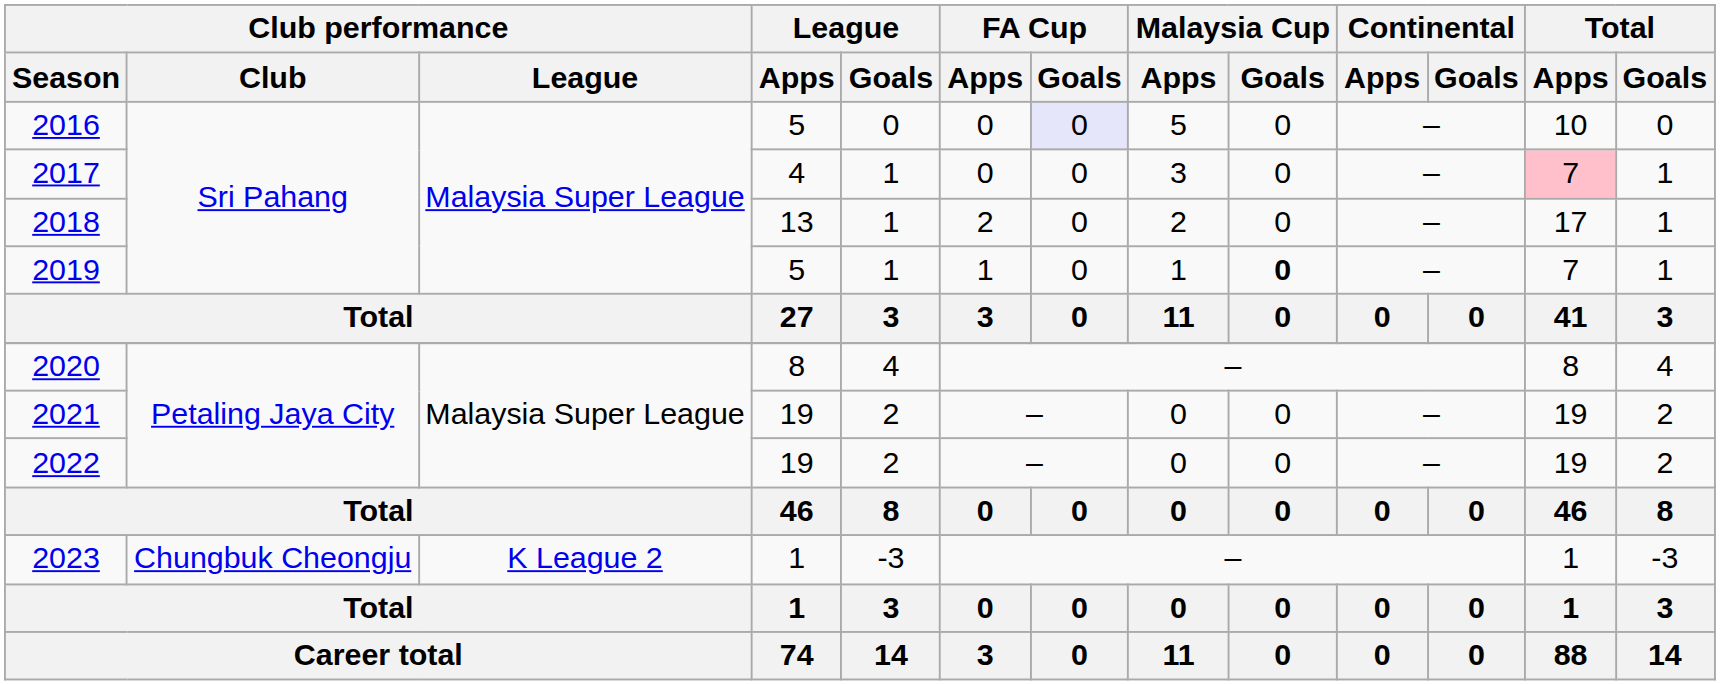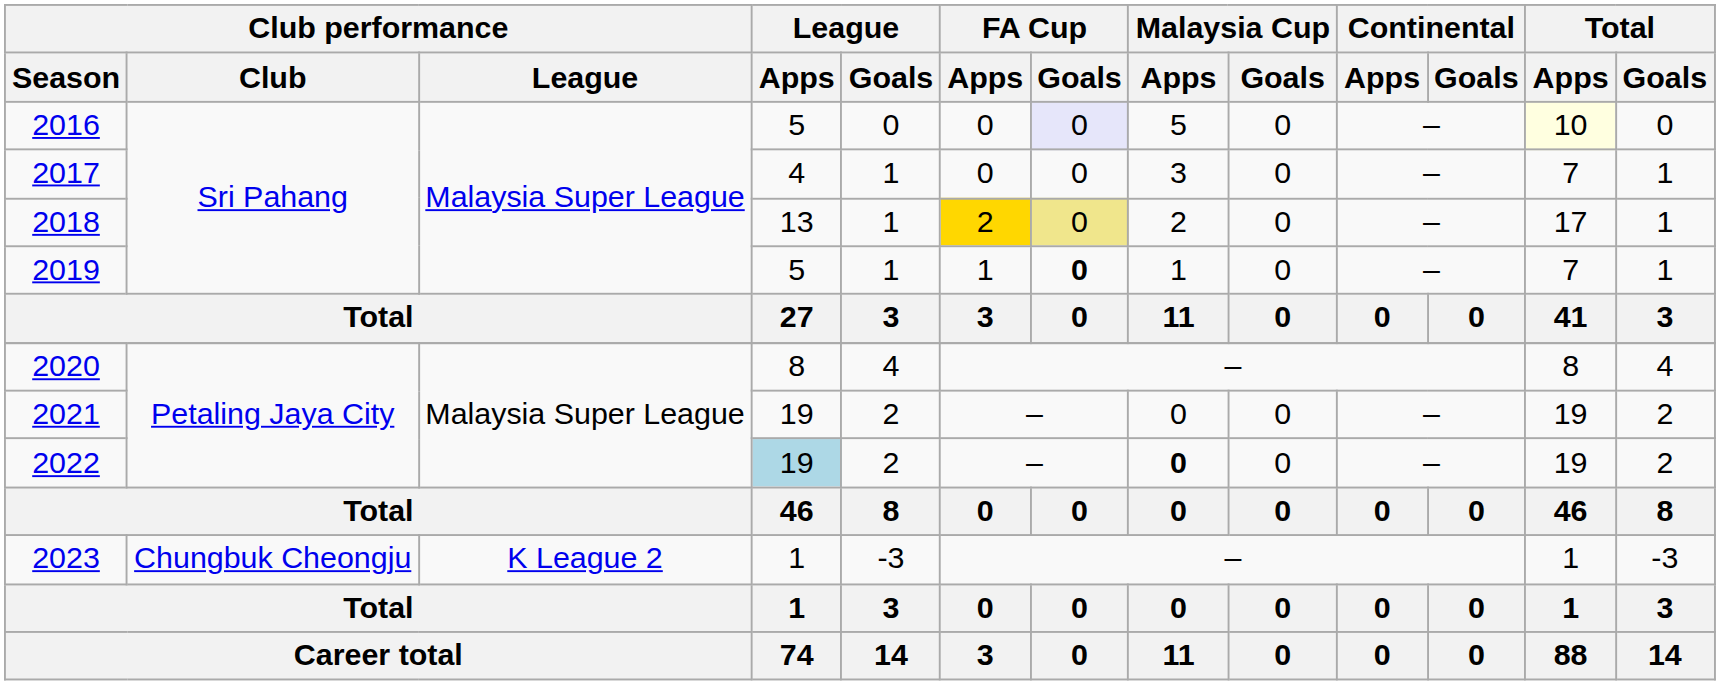(1571, 125) no background -> (1571, 125) lightyellow background
(1571, 173) pink background -> (1571, 173) no background
(985, 221) no background -> (985, 221) gold background
(1080, 221) no background -> (1080, 221) khaki background
(1080, 269) normal -> (1080, 269) bold
(1283, 269) bold -> (1283, 269) normal
(797, 462) no background -> (797, 462) lightblue background
(1178, 462) normal -> (1178, 462) bold
